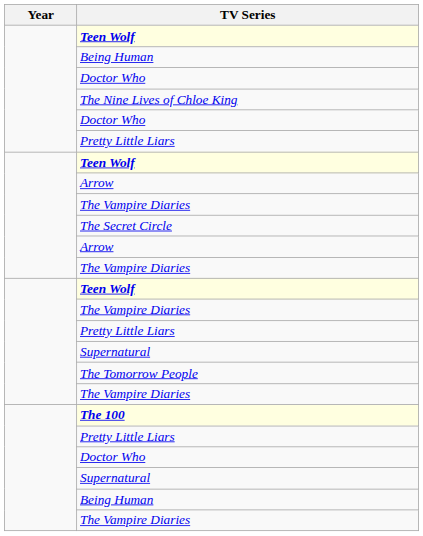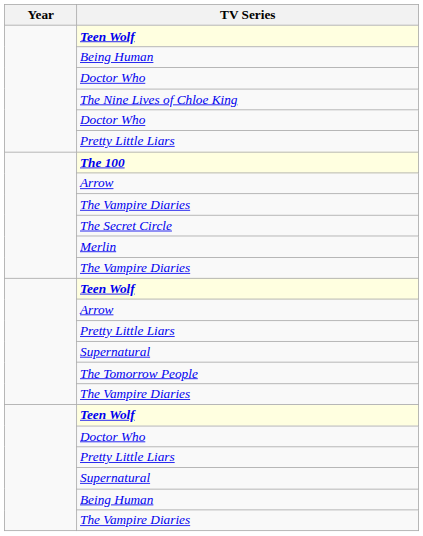(107, 162) Teen Wolf -> (102, 162) The 100
(97, 246) Arrow -> (98, 246) Merlin
(135, 309) The Vampire Diaries -> (97, 309) Arrow
(102, 415) The 100 -> (107, 415) Teen Wolf
(127, 436) Pretty Little Liars -> (113, 436) Doctor Who
(113, 457) Doctor Who -> (127, 457) Pretty Little Liars
